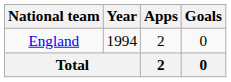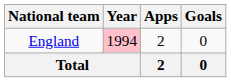(122, 40) no background -> (122, 40) pink background
